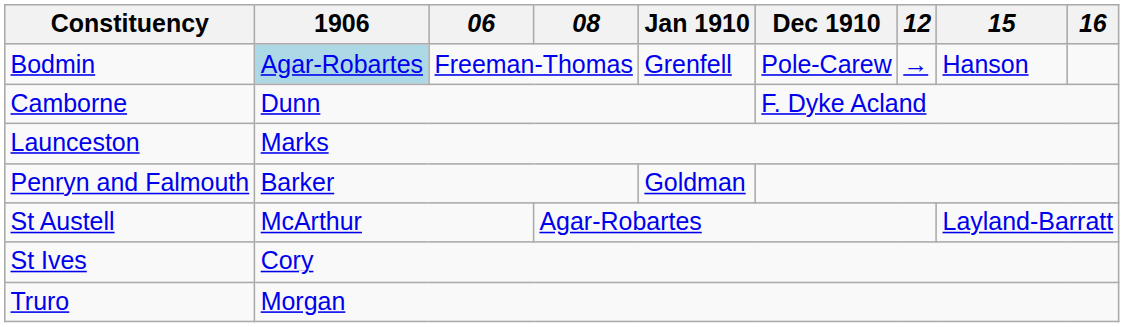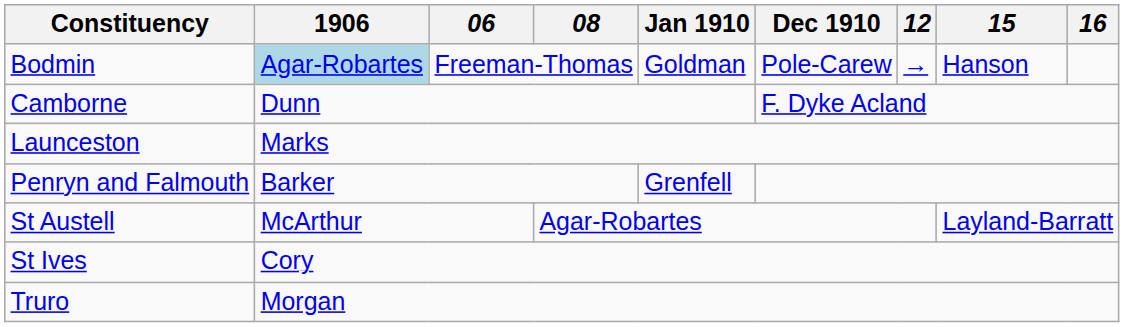(688, 63) Grenfell -> (695, 63) Goldman
(695, 182) Goldman -> (688, 182) Grenfell
